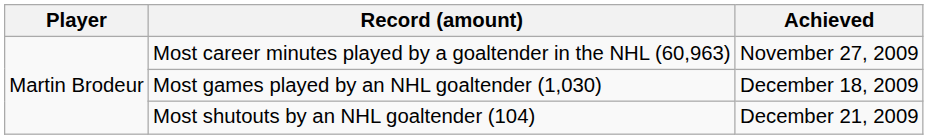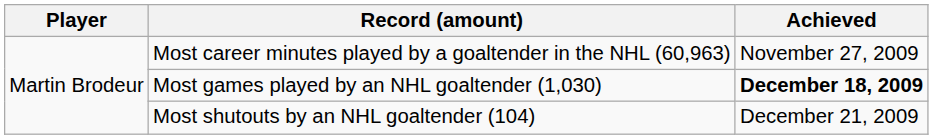(829, 85) normal -> (832, 85) bold
